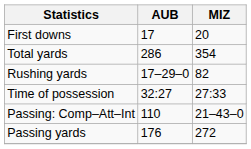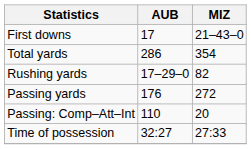(202, 34) 20 -> (219, 34) 21–43–0
rows swapped: (46, 133) <-> (61, 94)
(219, 113) 21–43–0 -> (202, 113) 20
